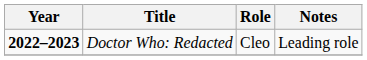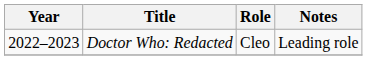(44, 42) bold -> (44, 42) normal
